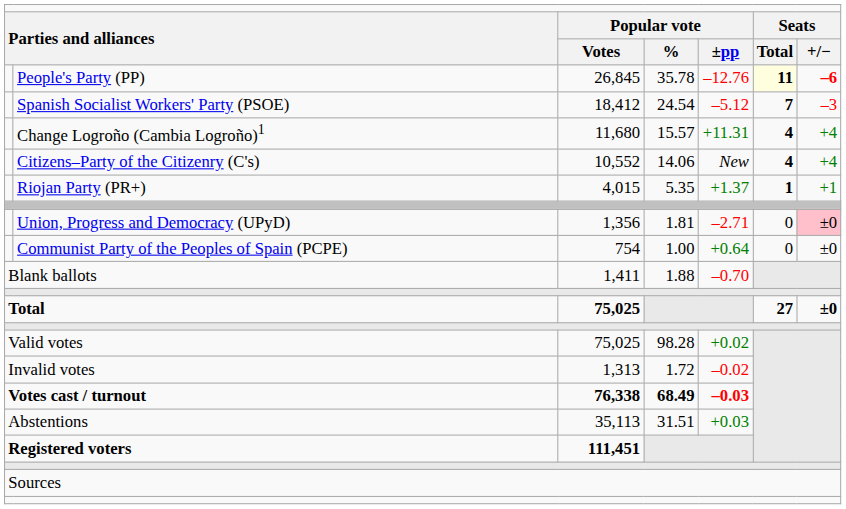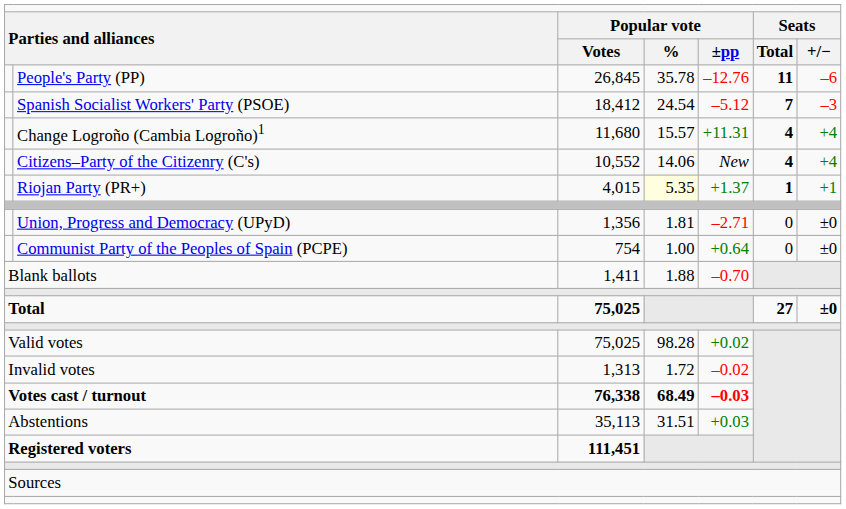(785, 78) lightyellow background -> (785, 78) no background
(829, 78) bold -> (829, 78) normal
(680, 188) no background -> (680, 188) lightyellow background
(828, 222) pink background -> (828, 222) no background
